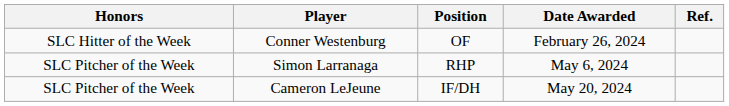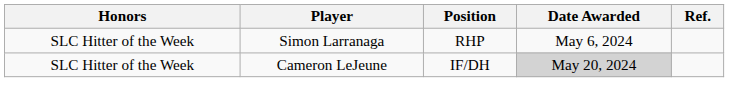- row: (326, 40)
(119, 64) SLC Pitcher of the Week -> (122, 40) SLC Hitter of the Week
(119, 88) SLC Pitcher of the Week -> (122, 64) SLC Hitter of the Week
(589, 88) no background -> (594, 64) lightgrey background
